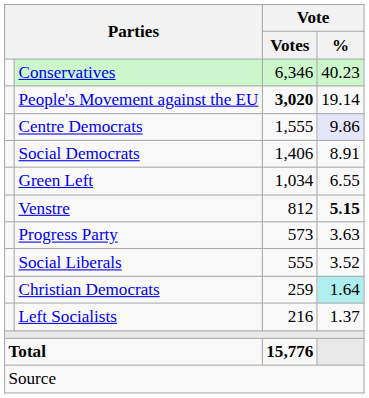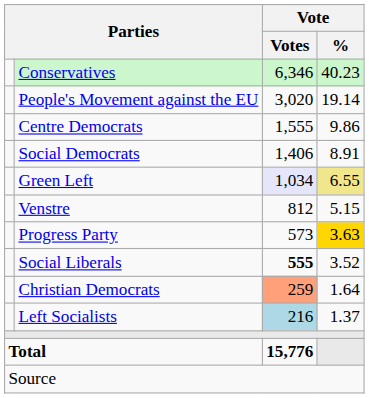(294, 99) bold -> (294, 99) normal
(345, 126) lavender background -> (345, 126) no background
(294, 180) no background -> (294, 180) lavender background
(345, 180) no background -> (345, 180) khaki background
(345, 208) bold -> (345, 208) normal
(345, 235) no background -> (345, 235) gold background
(301, 262) normal -> (301, 262) bold
(301, 289) no background -> (301, 289) lightsalmon background
(345, 289) paleturquoise background -> (345, 289) no background
(301, 316) no background -> (301, 316) lightblue background
